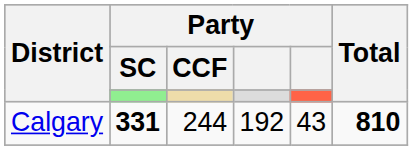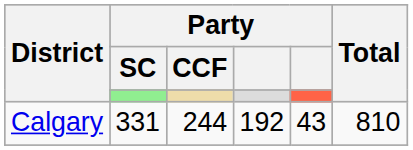(138, 122) bold -> (138, 122) normal
(378, 122) bold -> (378, 122) normal
